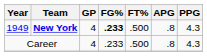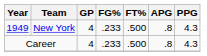(55, 28) bold -> (54, 28) normal
(114, 28) bold -> (111, 28) normal
